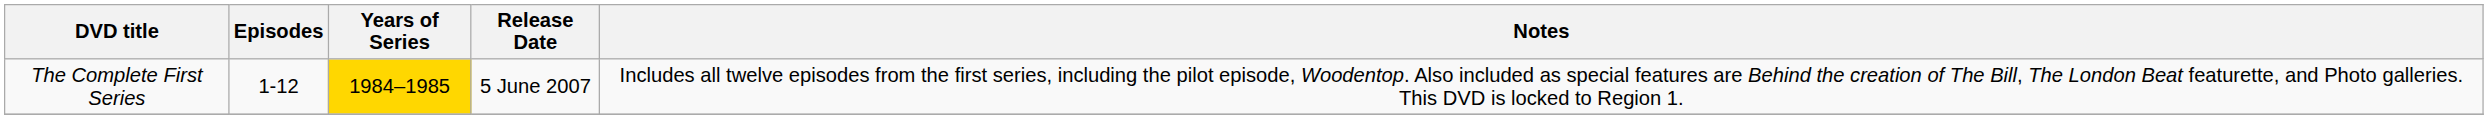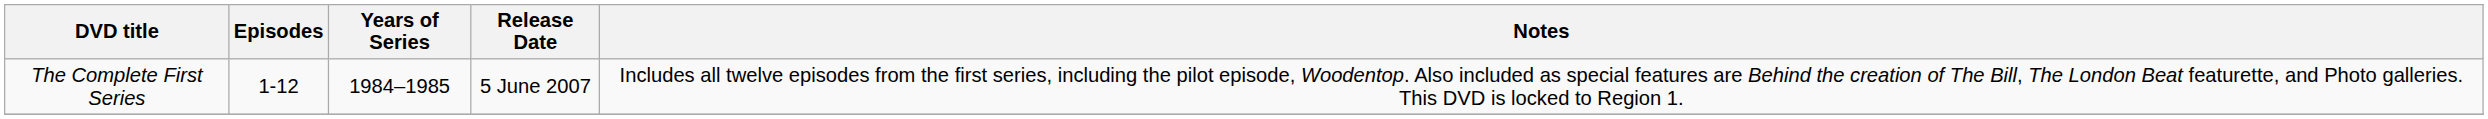(400, 86) gold background -> (400, 86) no background
